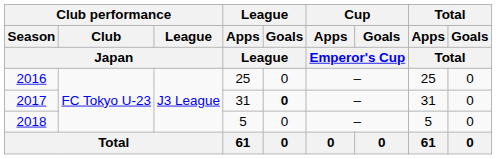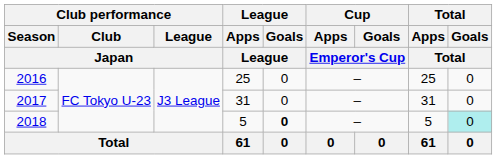(285, 100) bold -> (285, 100) normal
(285, 121) normal -> (285, 121) bold
(470, 121) no background -> (470, 121) paleturquoise background
